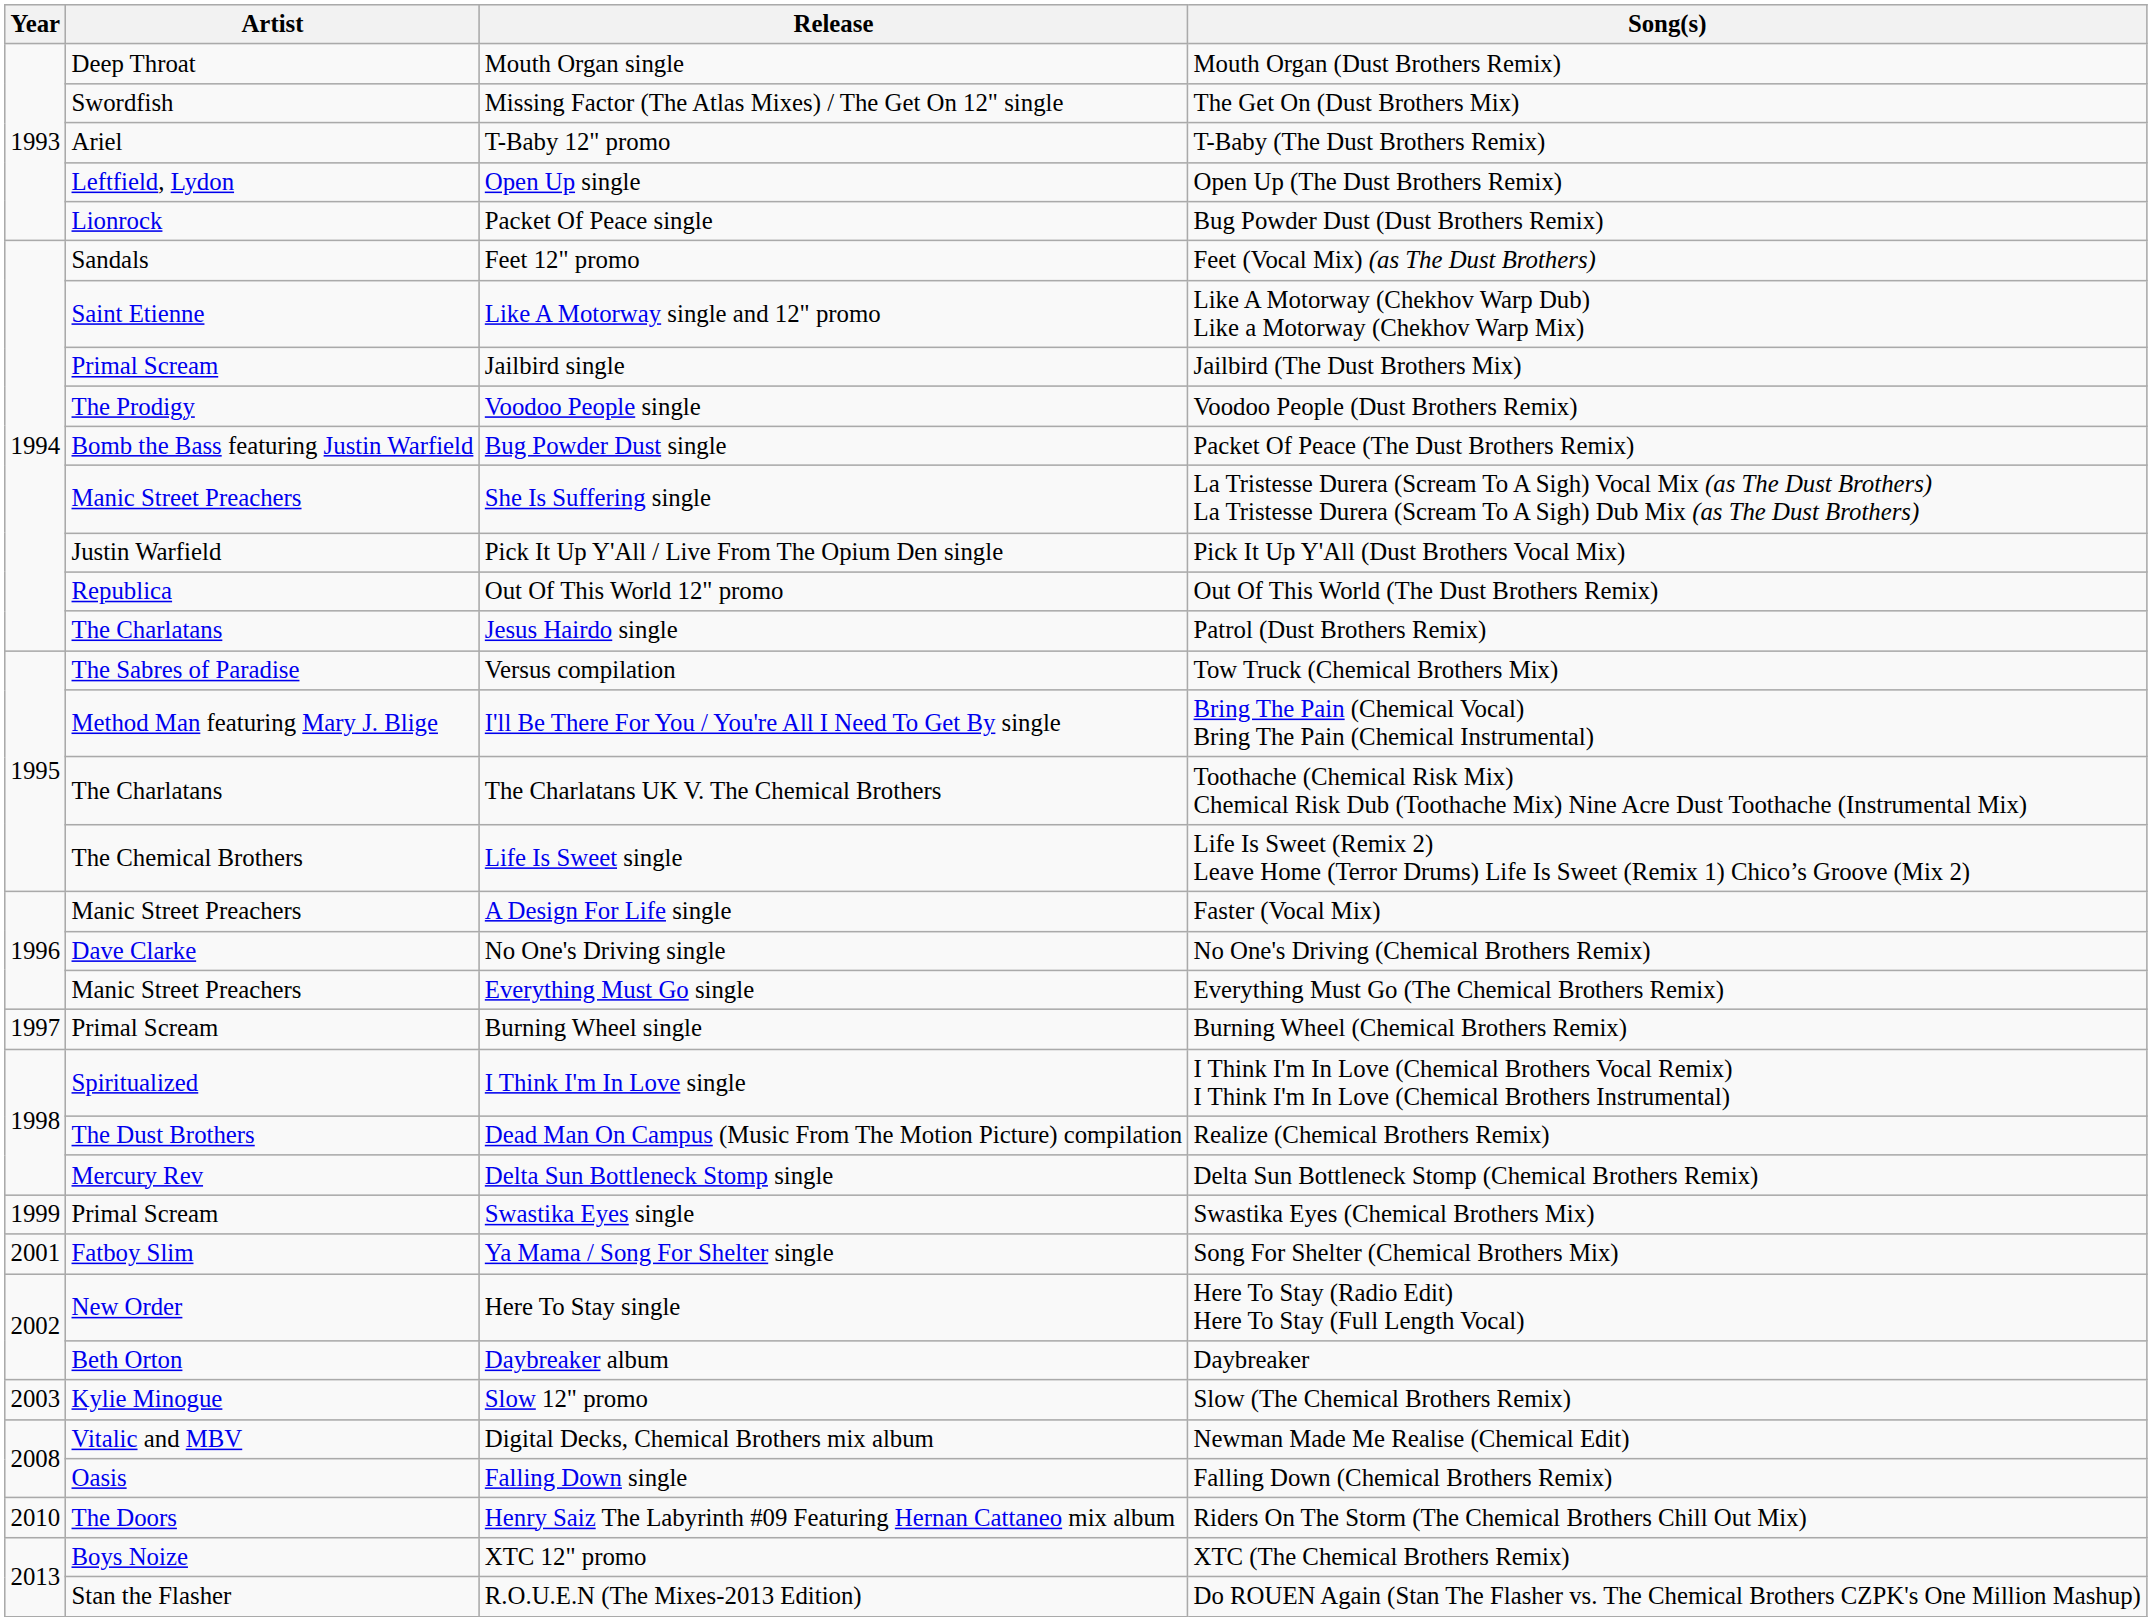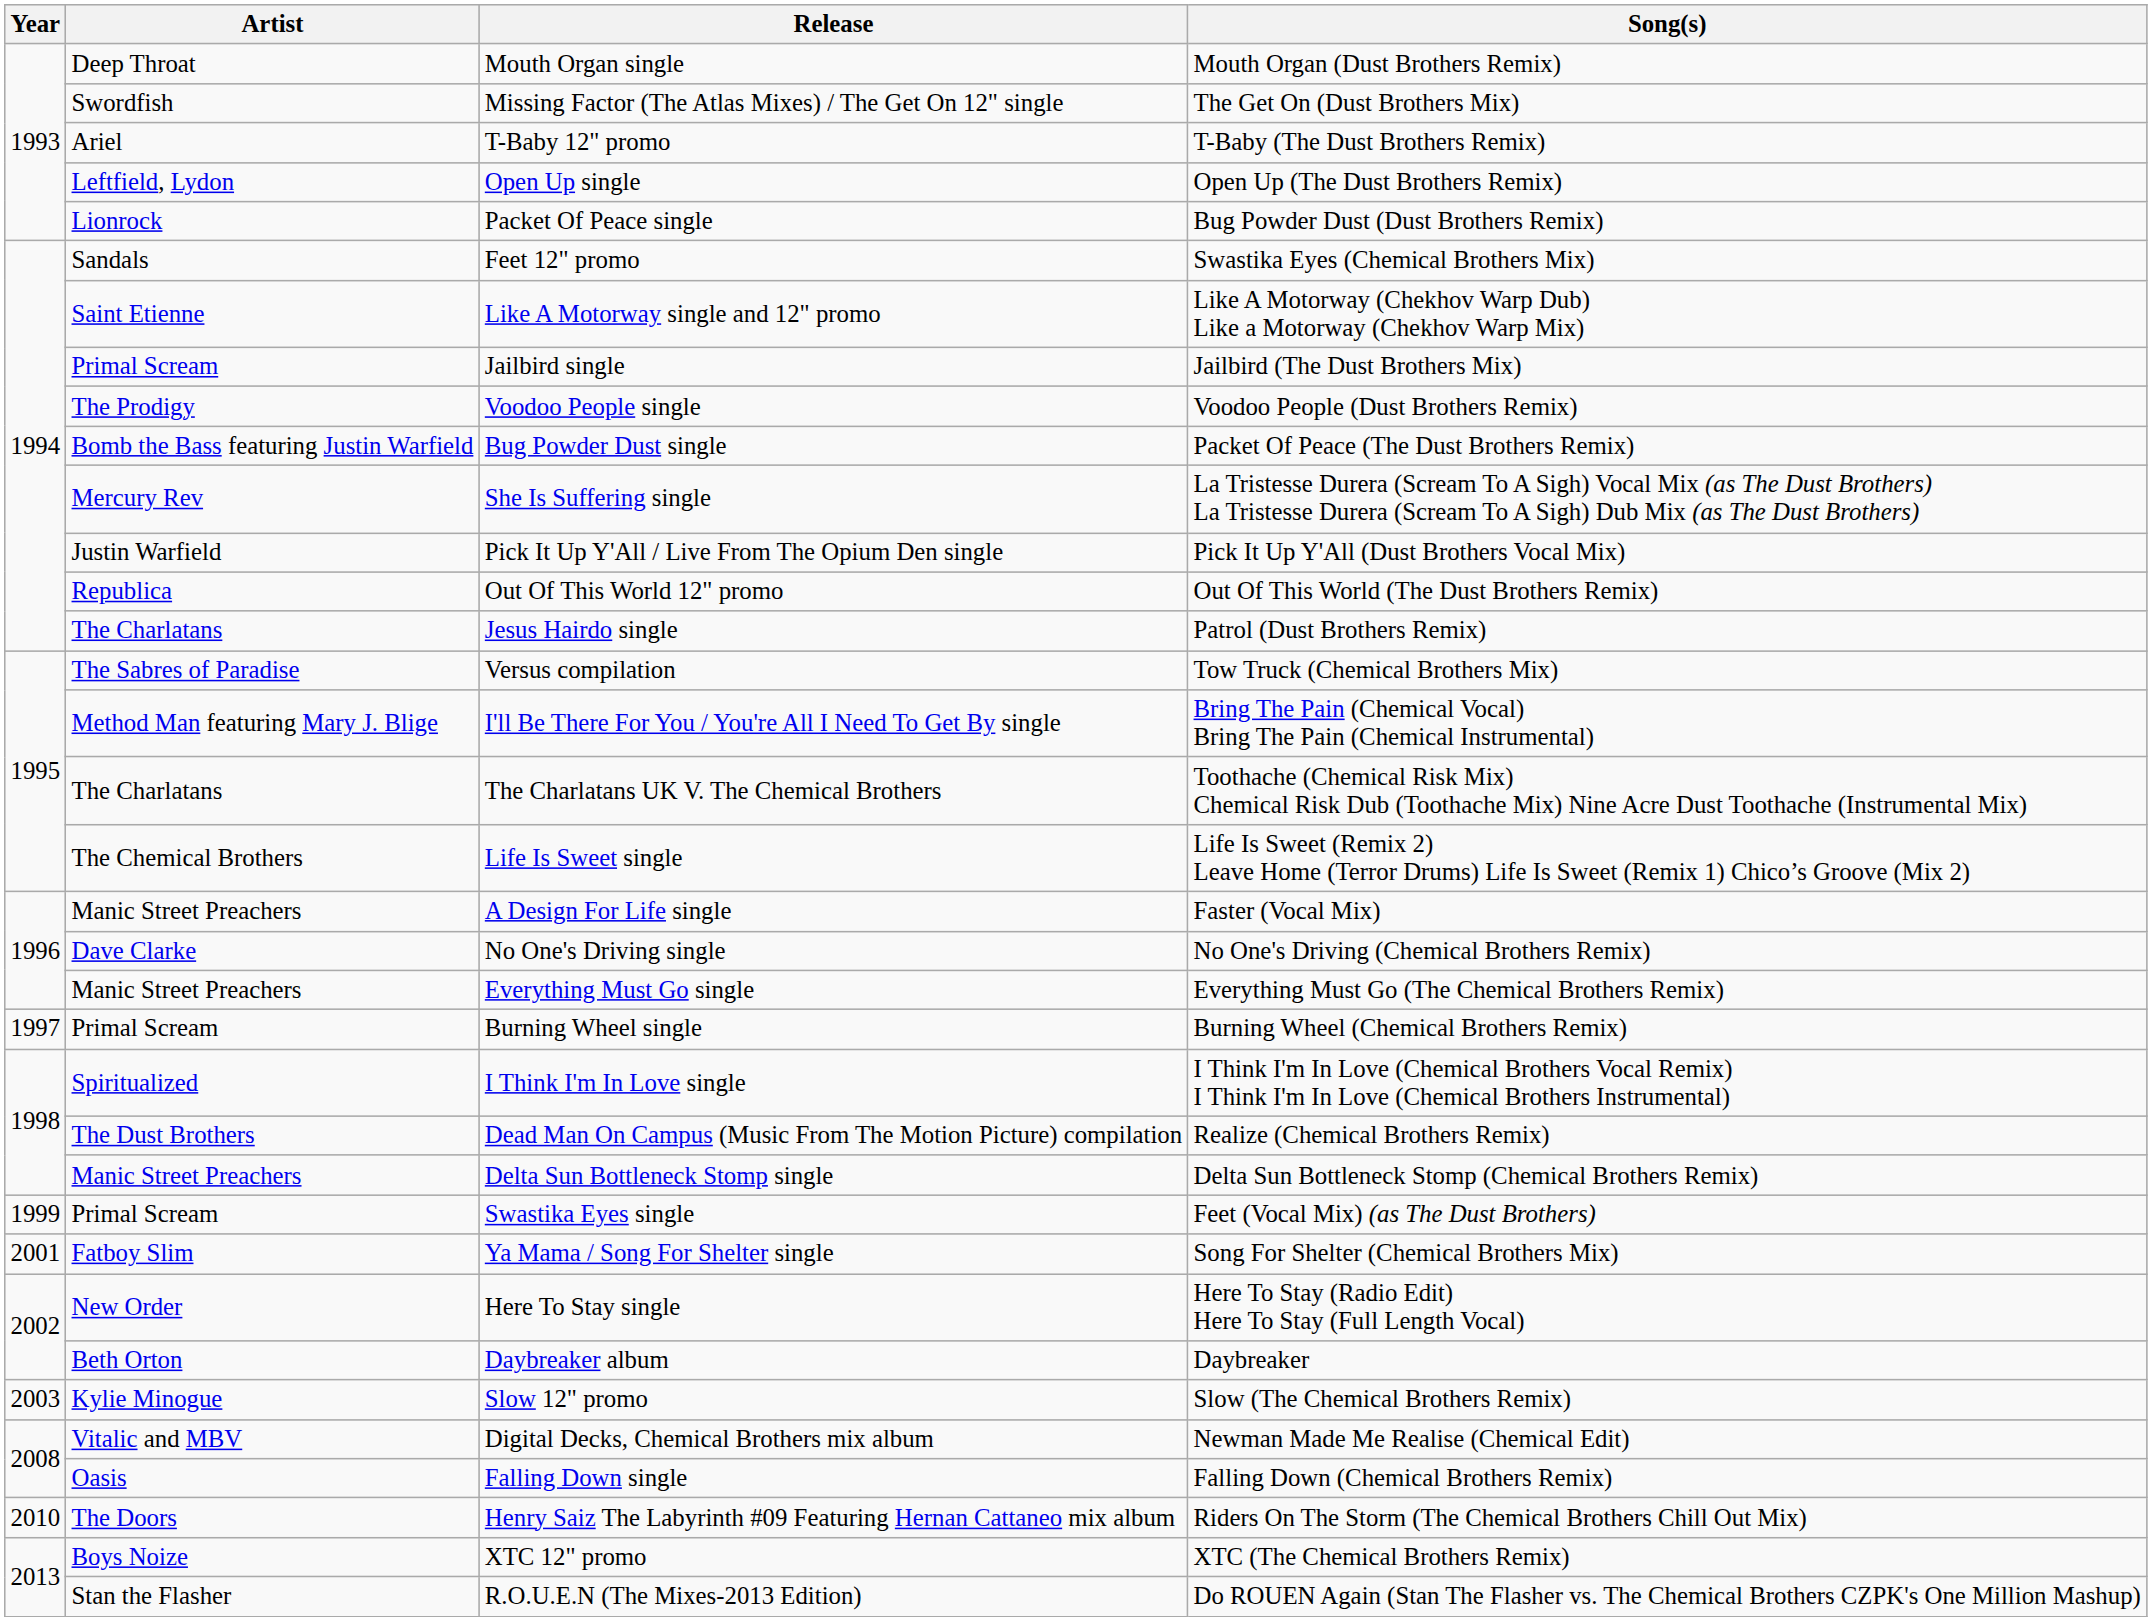(1395, 260) Feet (Vocal Mix) (as The Dust Brothers) -> (1394, 260) Swastika Eyes (Chemical Brothers Mix)
(187, 498) Manic Street Preachers -> (137, 498) Mercury Rev
(137, 1174) Mercury Rev -> (187, 1174) Manic Street Preachers
(1394, 1214) Swastika Eyes (Chemical Brothers Mix) -> (1395, 1214) Feet (Vocal Mix) (as The Dust Brothers)
